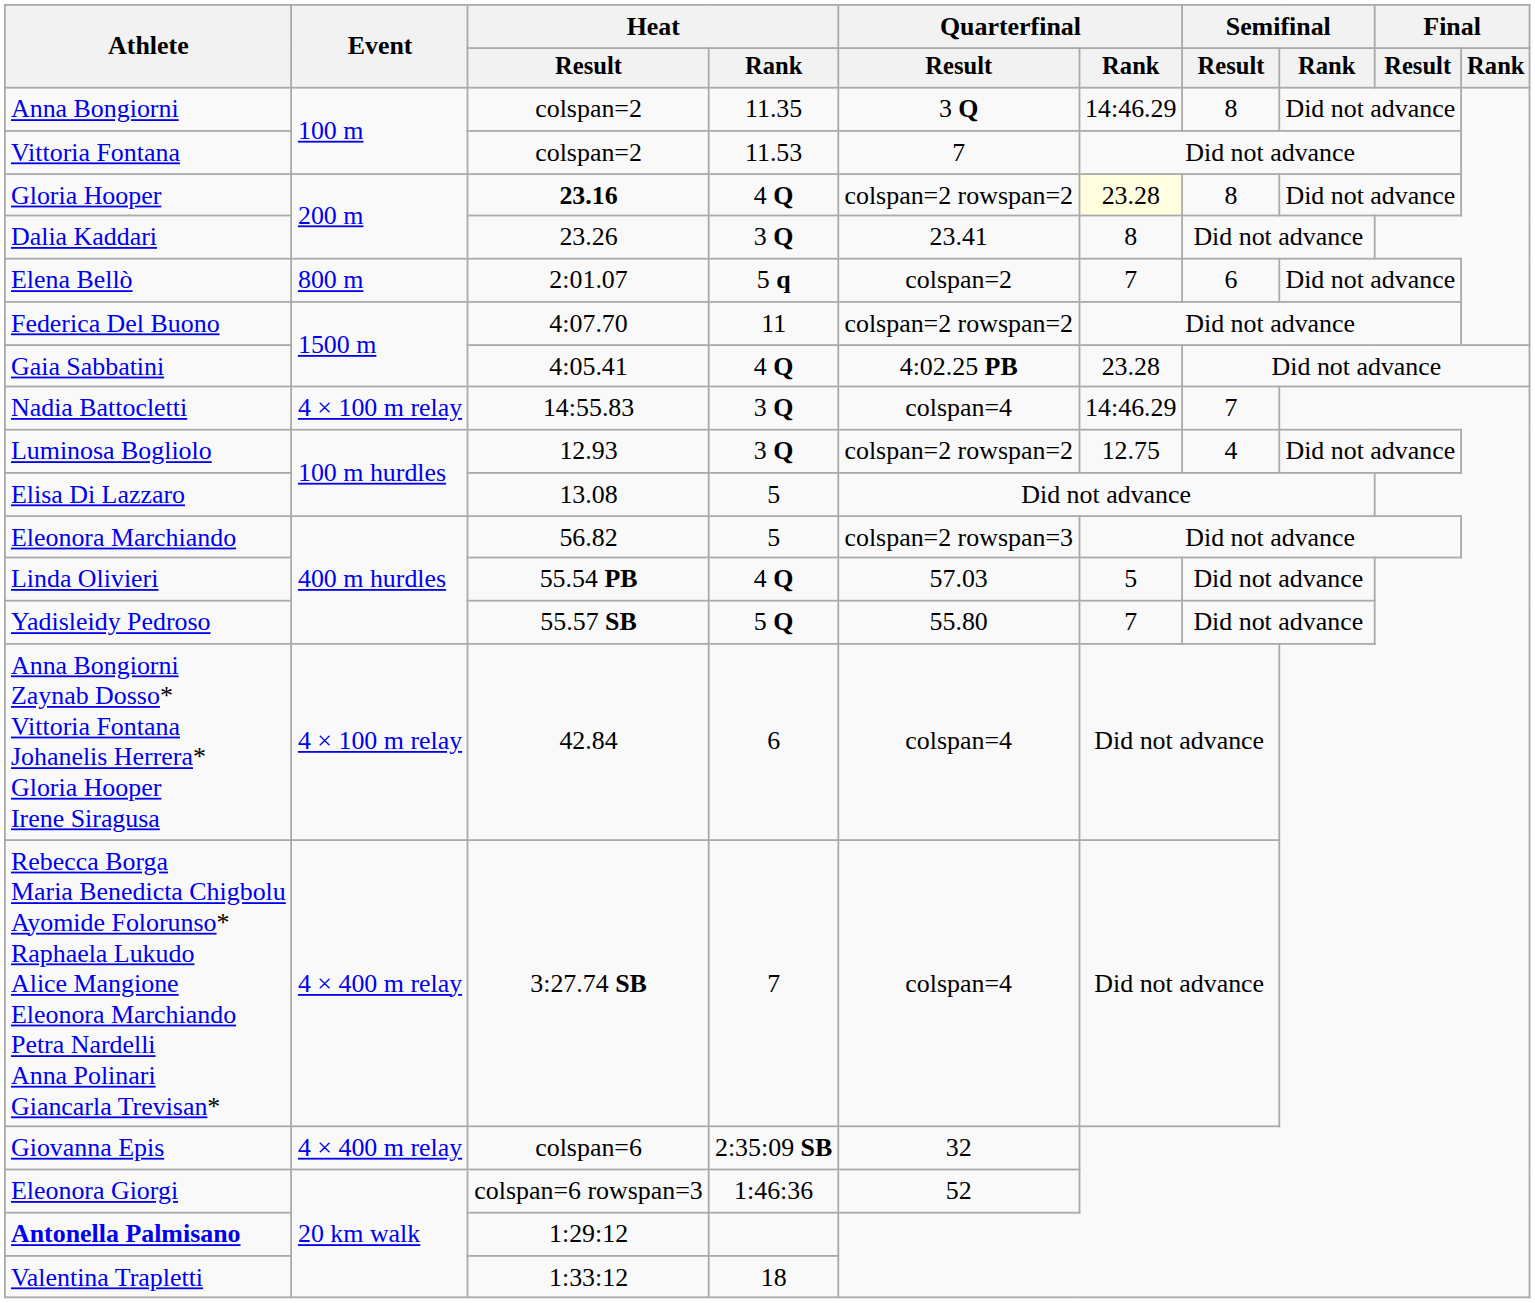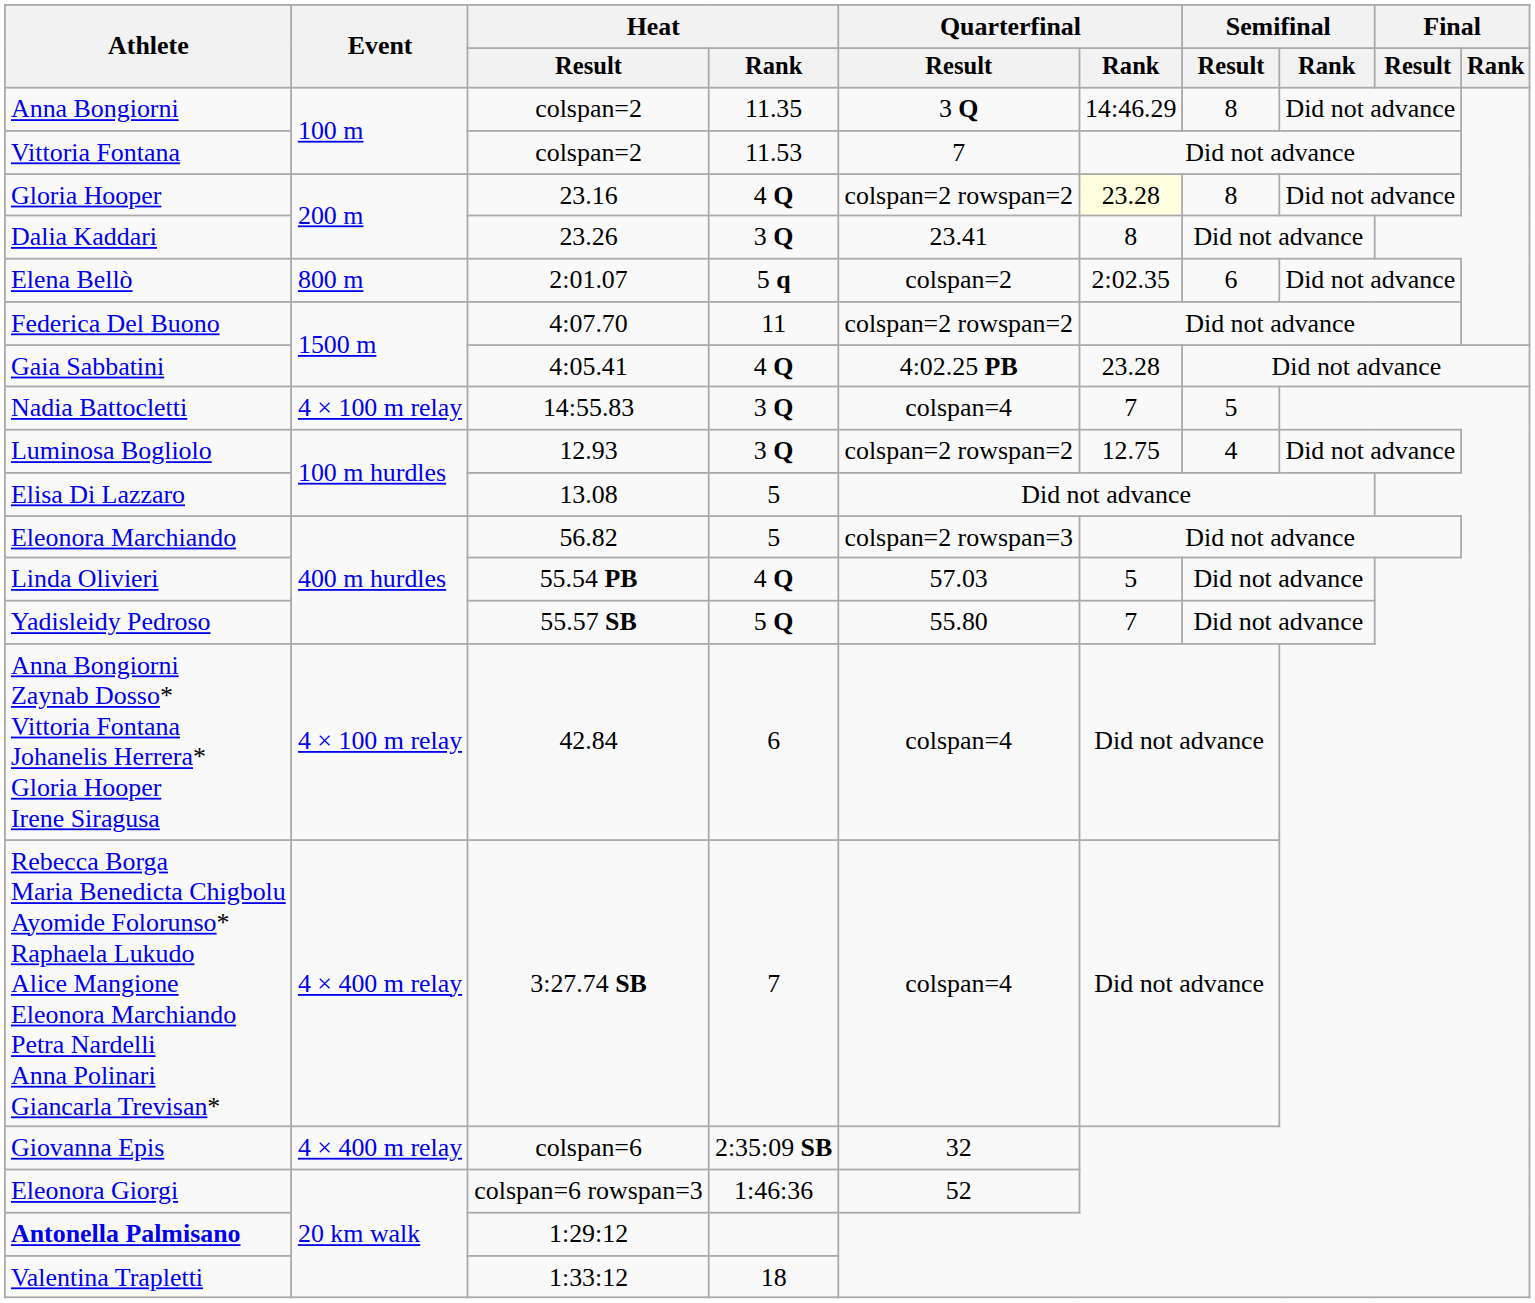(589, 194) bold -> (589, 194) normal
(1131, 280) 7 -> (1131, 280) 2:02.35
(1131, 408) 14:46.29 -> (1131, 408) 7
(1231, 408) 7 -> (1231, 408) 5
